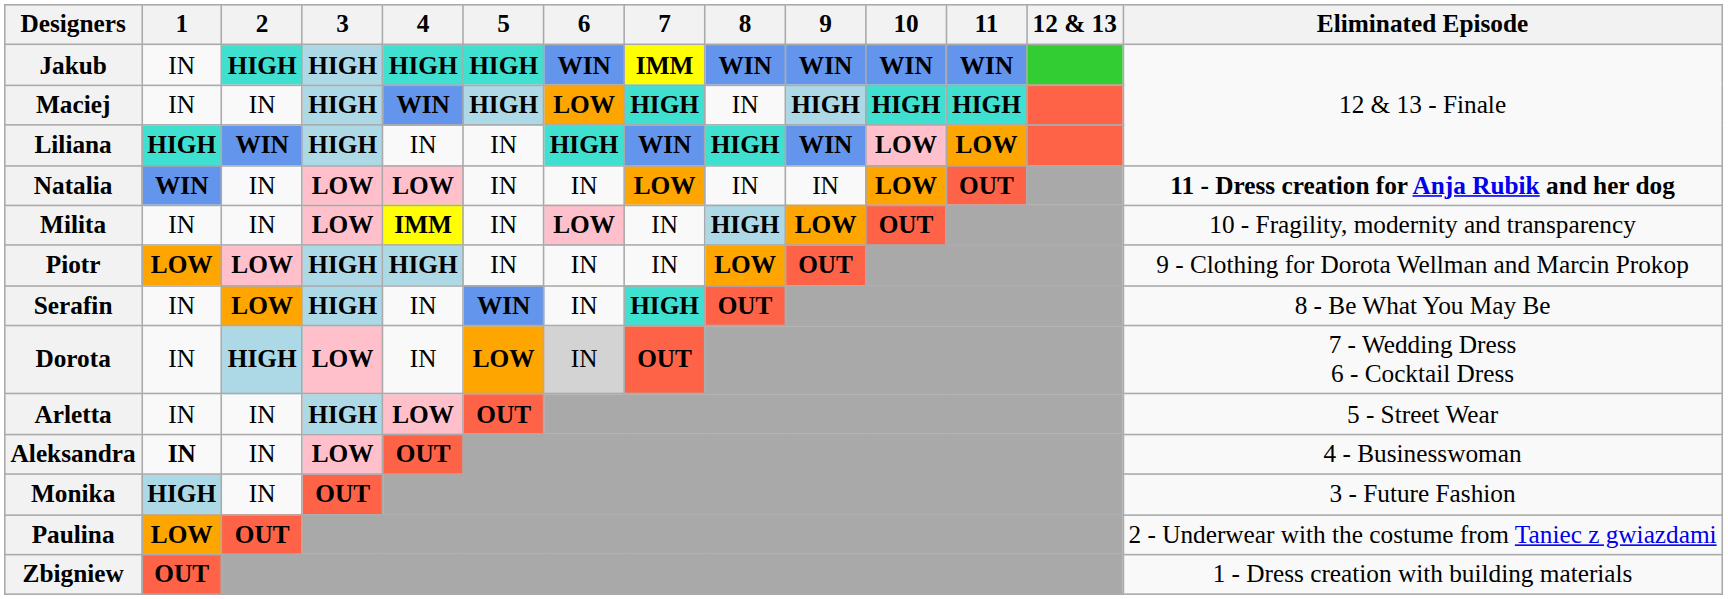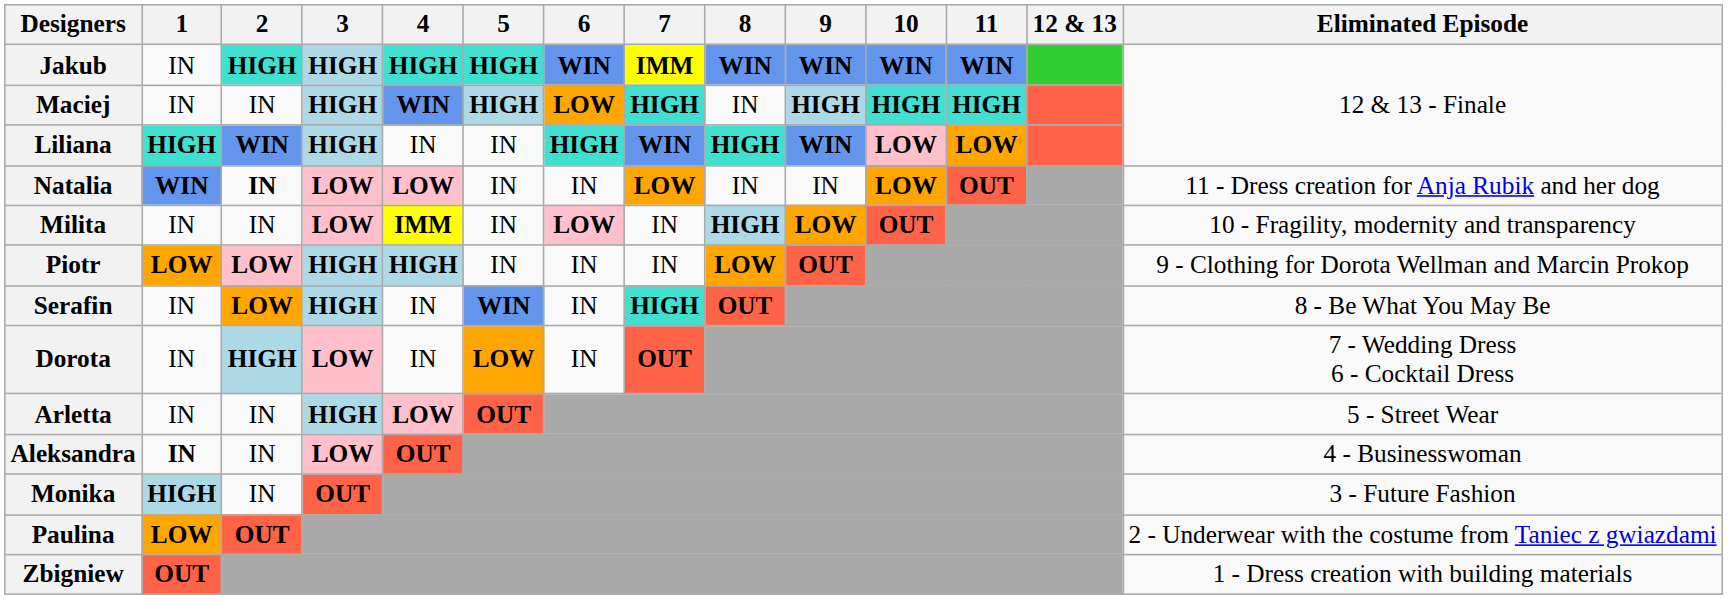(262, 184) normal -> (262, 184) bold
(1423, 184) bold -> (1423, 184) normal
(584, 359) lightgrey background -> (584, 359) no background
